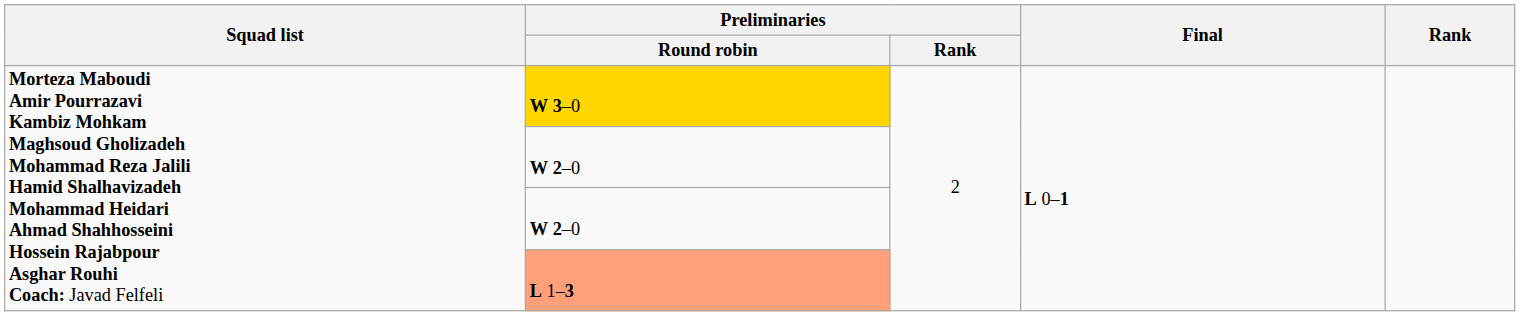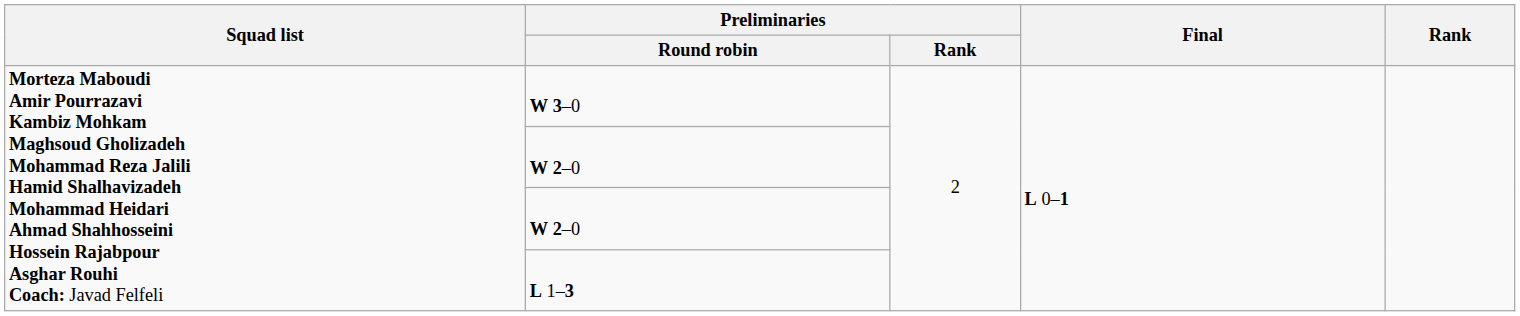(555, 106) gold background -> (555, 106) no background
(552, 291) lightsalmon background -> (552, 291) no background
